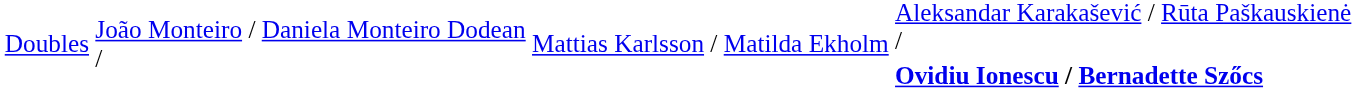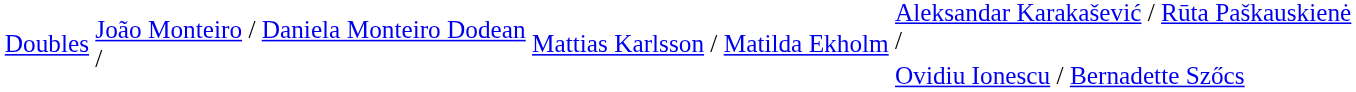(1079, 75) bold -> (1070, 75) normal
